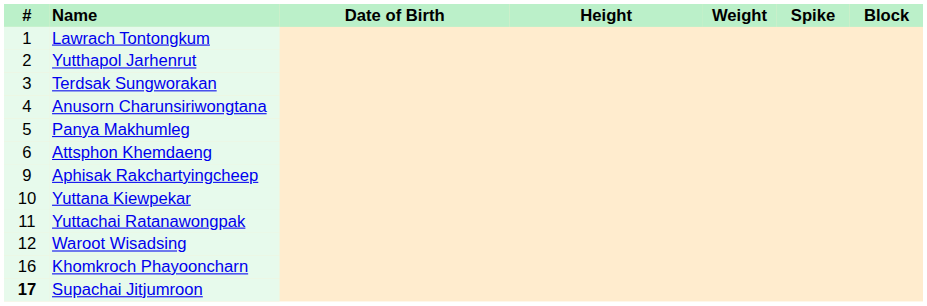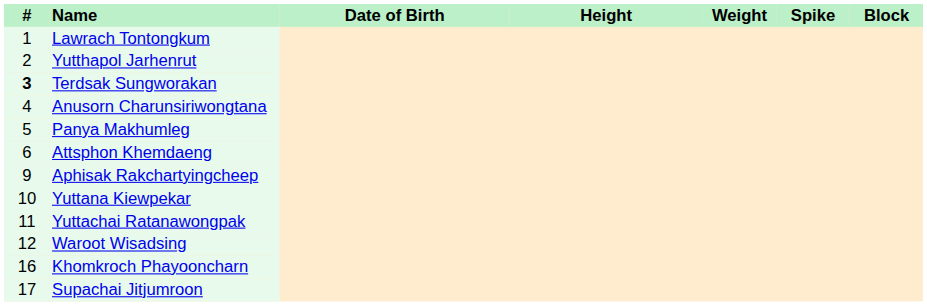(27, 84) normal -> (27, 84) bold
(27, 289) bold -> (27, 289) normal
